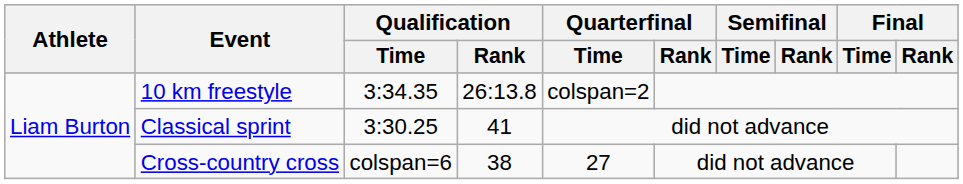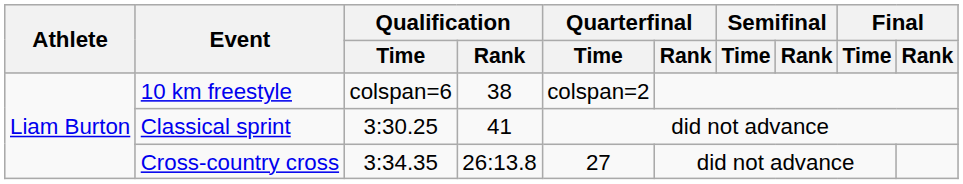(401, 91) 3:34.35 -> (401, 91) colspan=6
(500, 91) 26:13.8 -> (500, 91) 38
(401, 162) colspan=6 -> (401, 162) 3:34.35
(500, 162) 38 -> (500, 162) 26:13.8
